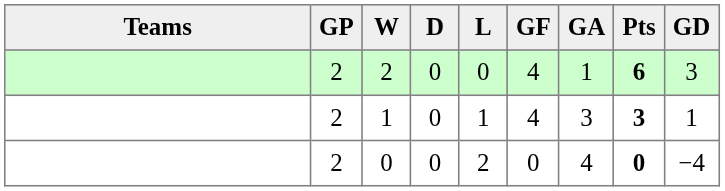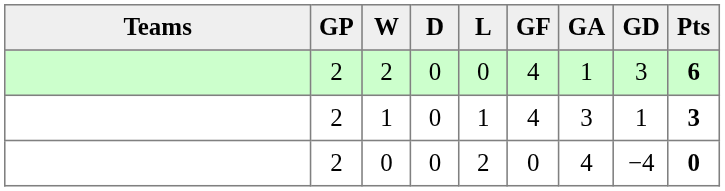columns swapped: (692, 27) <-> (639, 27)
